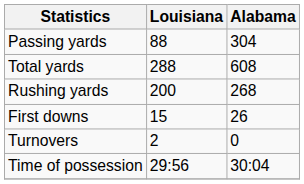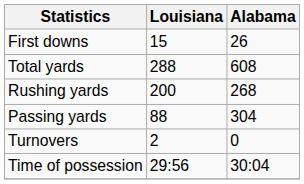rows swapped: (48, 116) <-> (57, 41)
